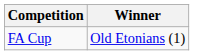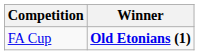(138, 38) normal -> (140, 38) bold
